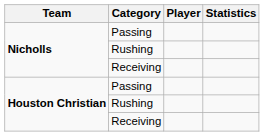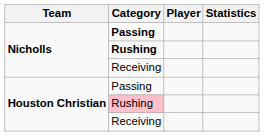(132, 31) normal -> (133, 31) bold
(132, 49) normal -> (134, 49) bold
(132, 103) no background -> (132, 103) pink background
